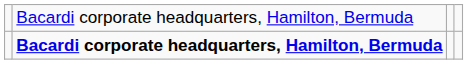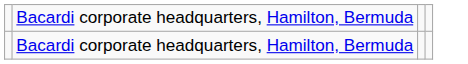(229, 45) bold -> (215, 45) normal
